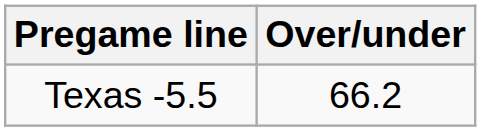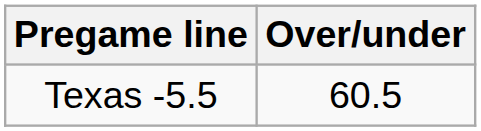(366, 94) 66.2 -> (366, 94) 60.5
